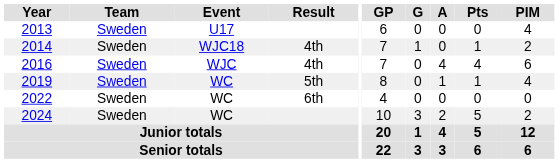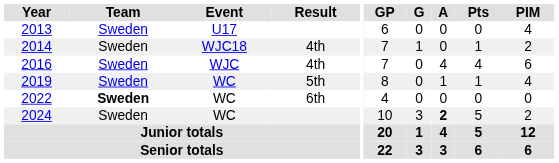(122, 98) normal -> (123, 98) bold
(442, 115) normal -> (443, 115) bold
